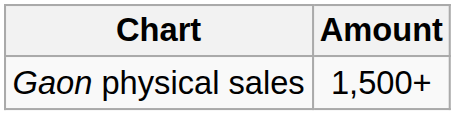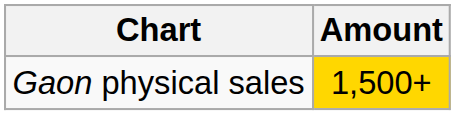(381, 82) no background -> (381, 82) gold background
